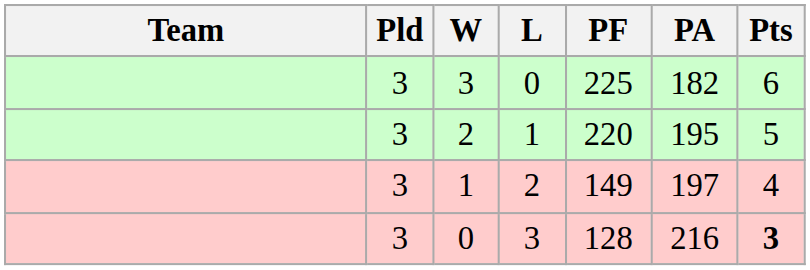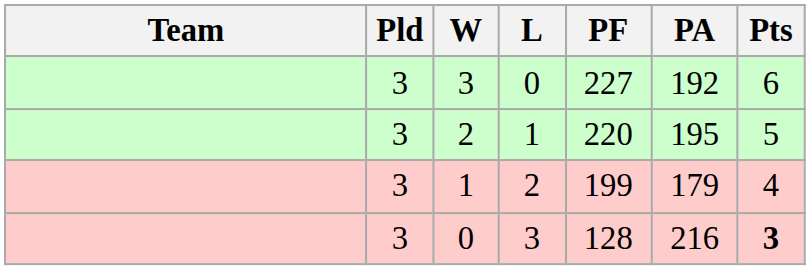(608, 82) 225 -> (608, 82) 227
(695, 82) 182 -> (695, 82) 192
(608, 185) 149 -> (608, 185) 199
(695, 185) 197 -> (695, 185) 179
